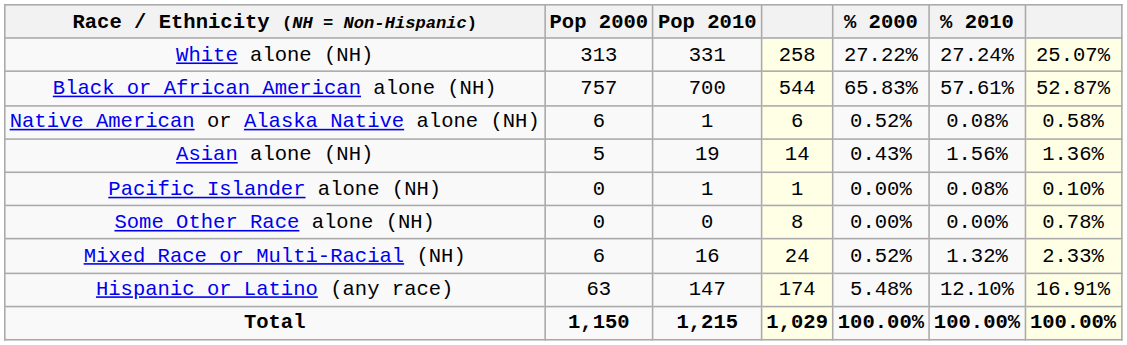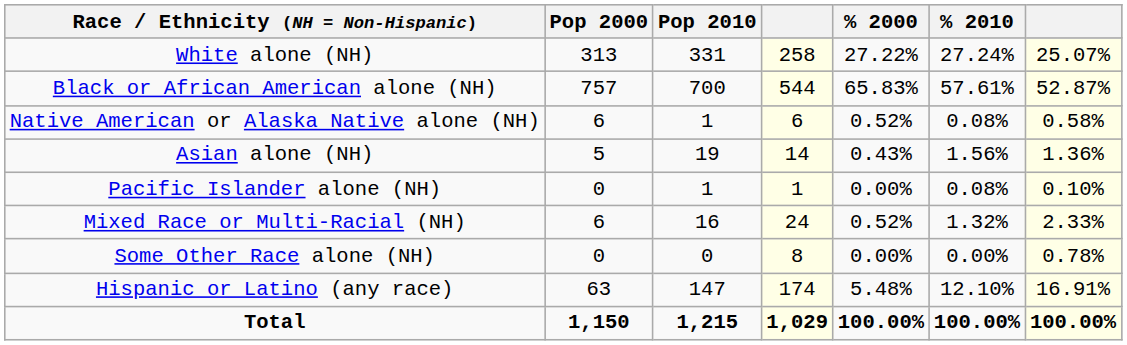rows swapped: (275, 222) <-> (275, 256)
